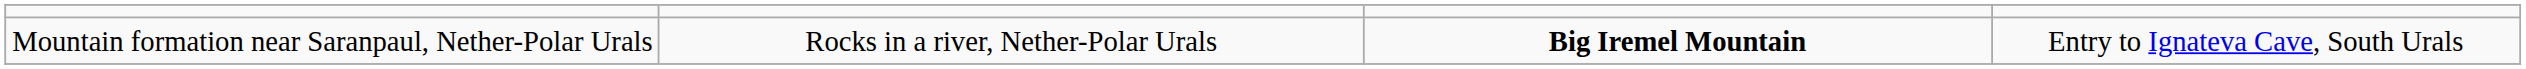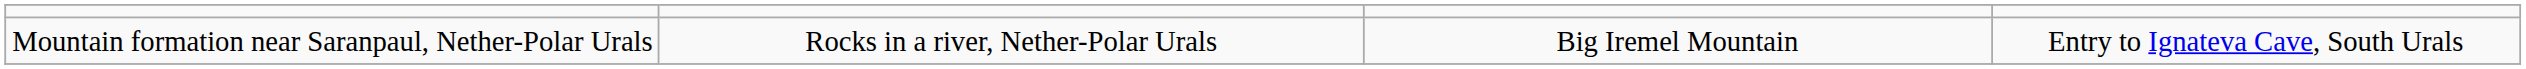(1677, 40) bold -> (1677, 40) normal
